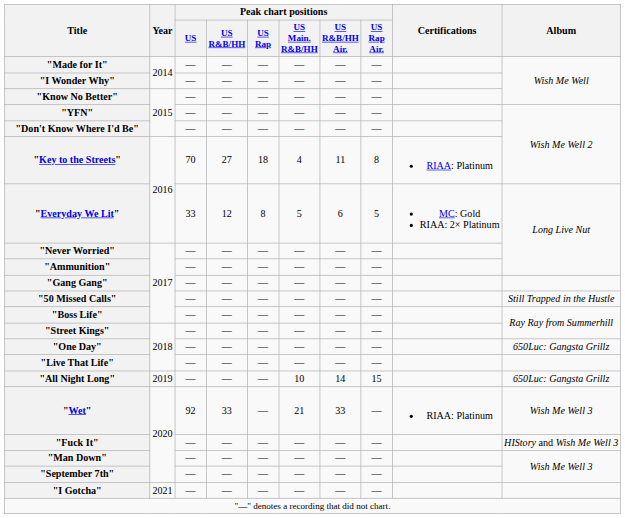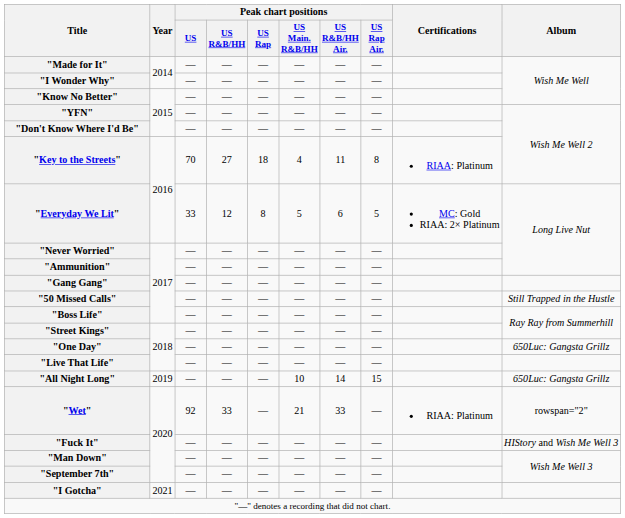(561, 410) Wish Me Well 3 -> (561, 410) rowspan="2"
